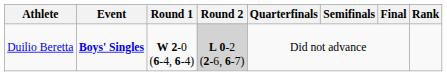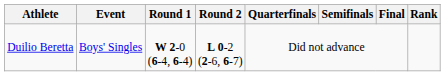(112, 47) bold -> (111, 47) normal
(222, 54) lightgrey background -> (220, 54) no background
